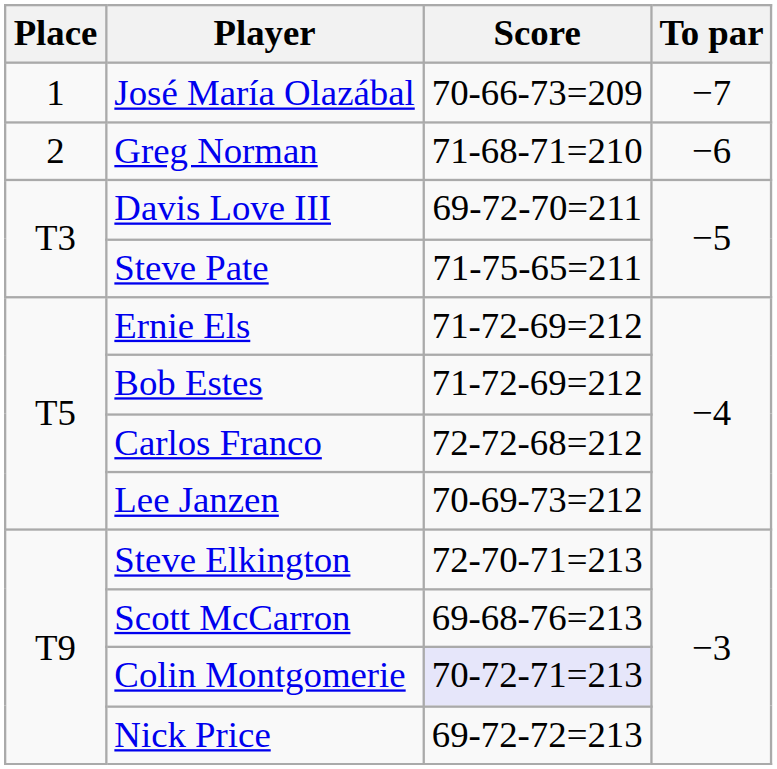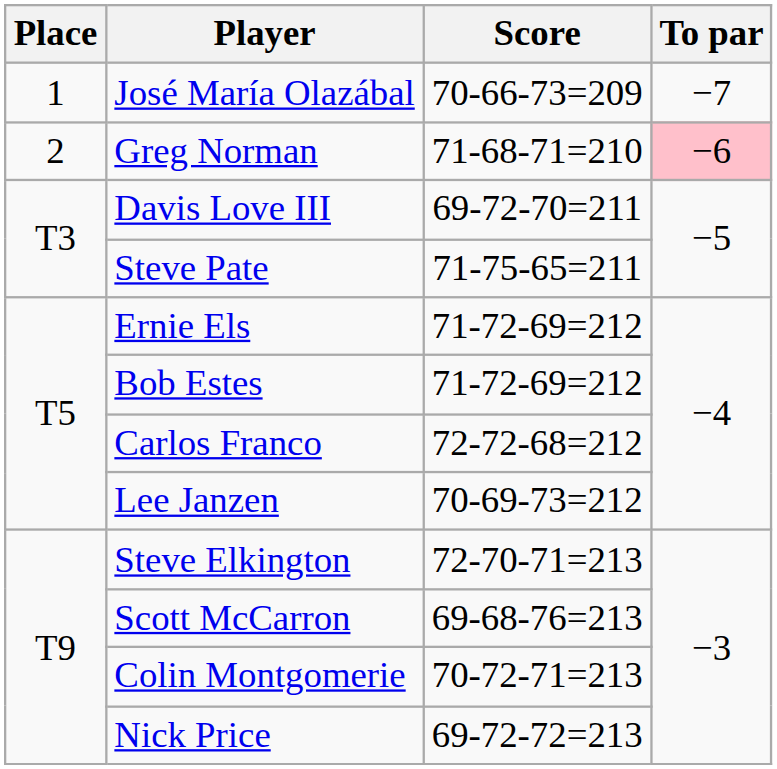(712, 150) no background -> (712, 150) pink background
(537, 675) lavender background -> (537, 675) no background
